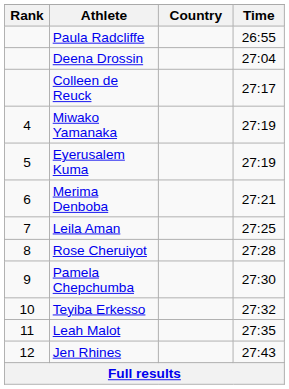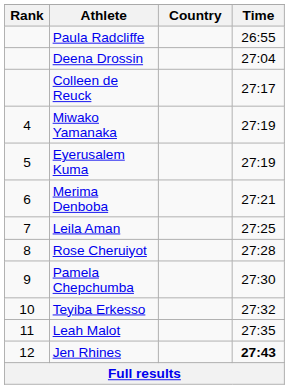(259, 352) normal -> (258, 352) bold
